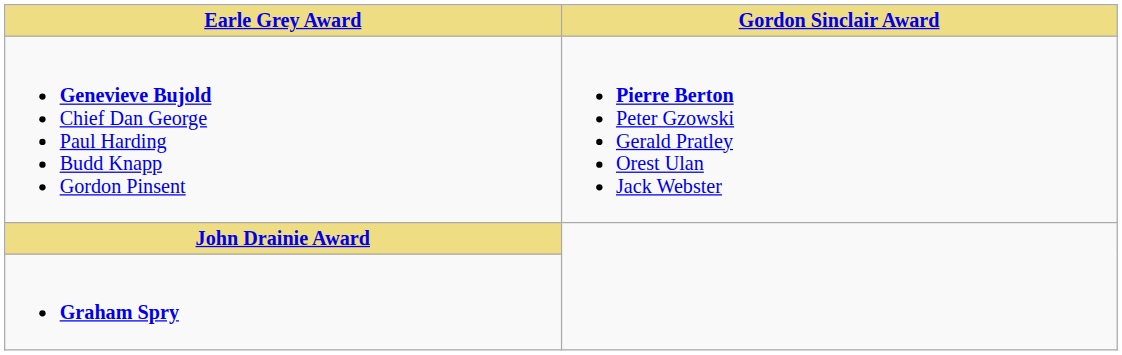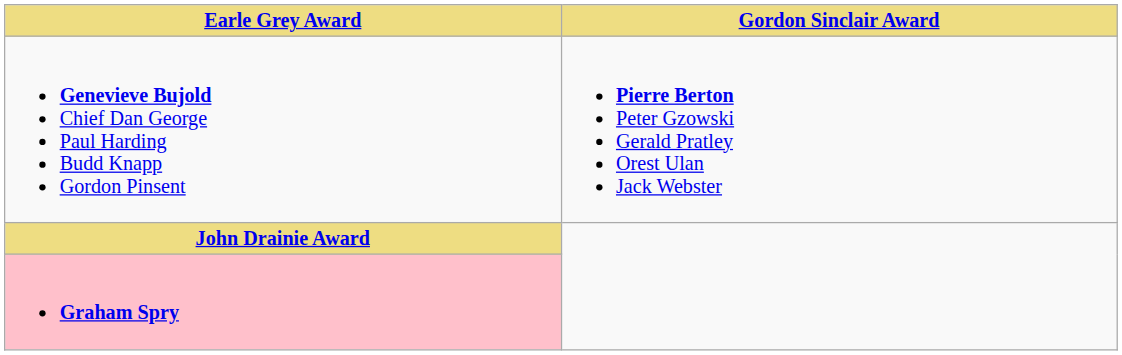(283, 313) no background -> (283, 313) pink background
